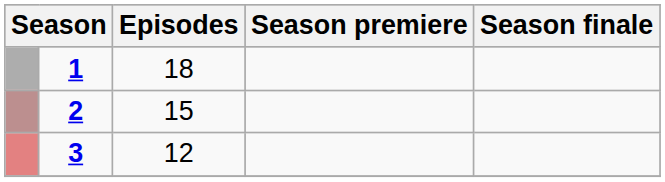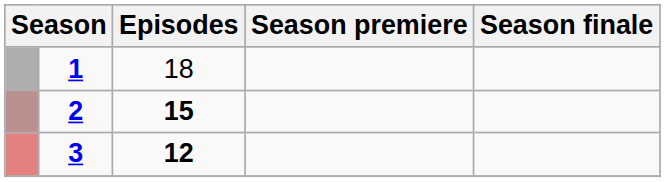(179, 111) normal -> (179, 111) bold
(179, 153) normal -> (179, 153) bold
